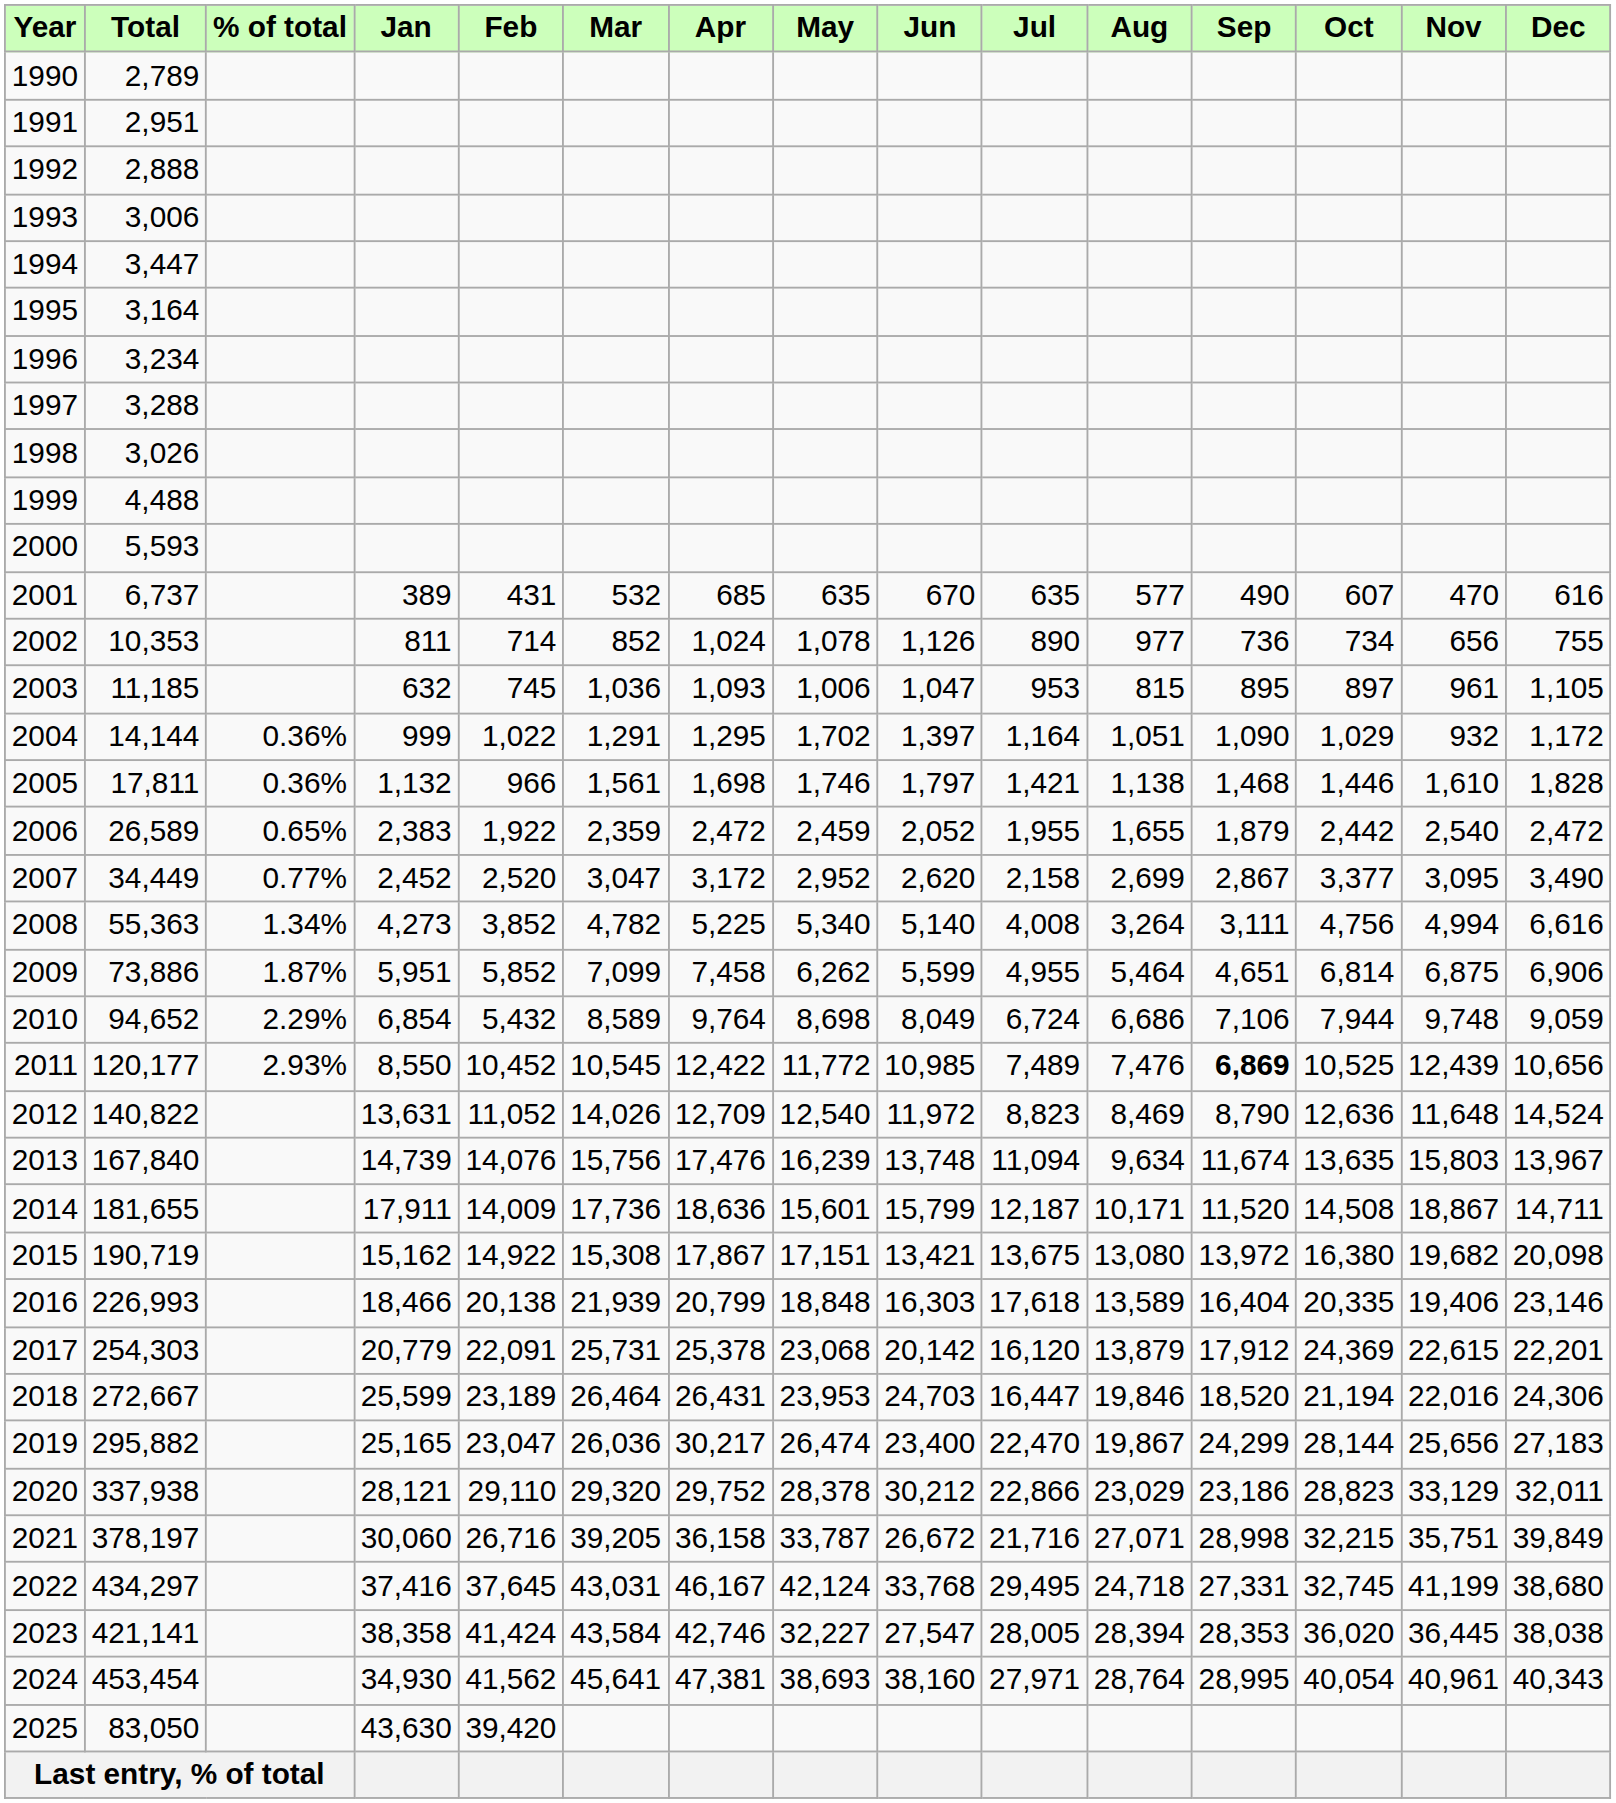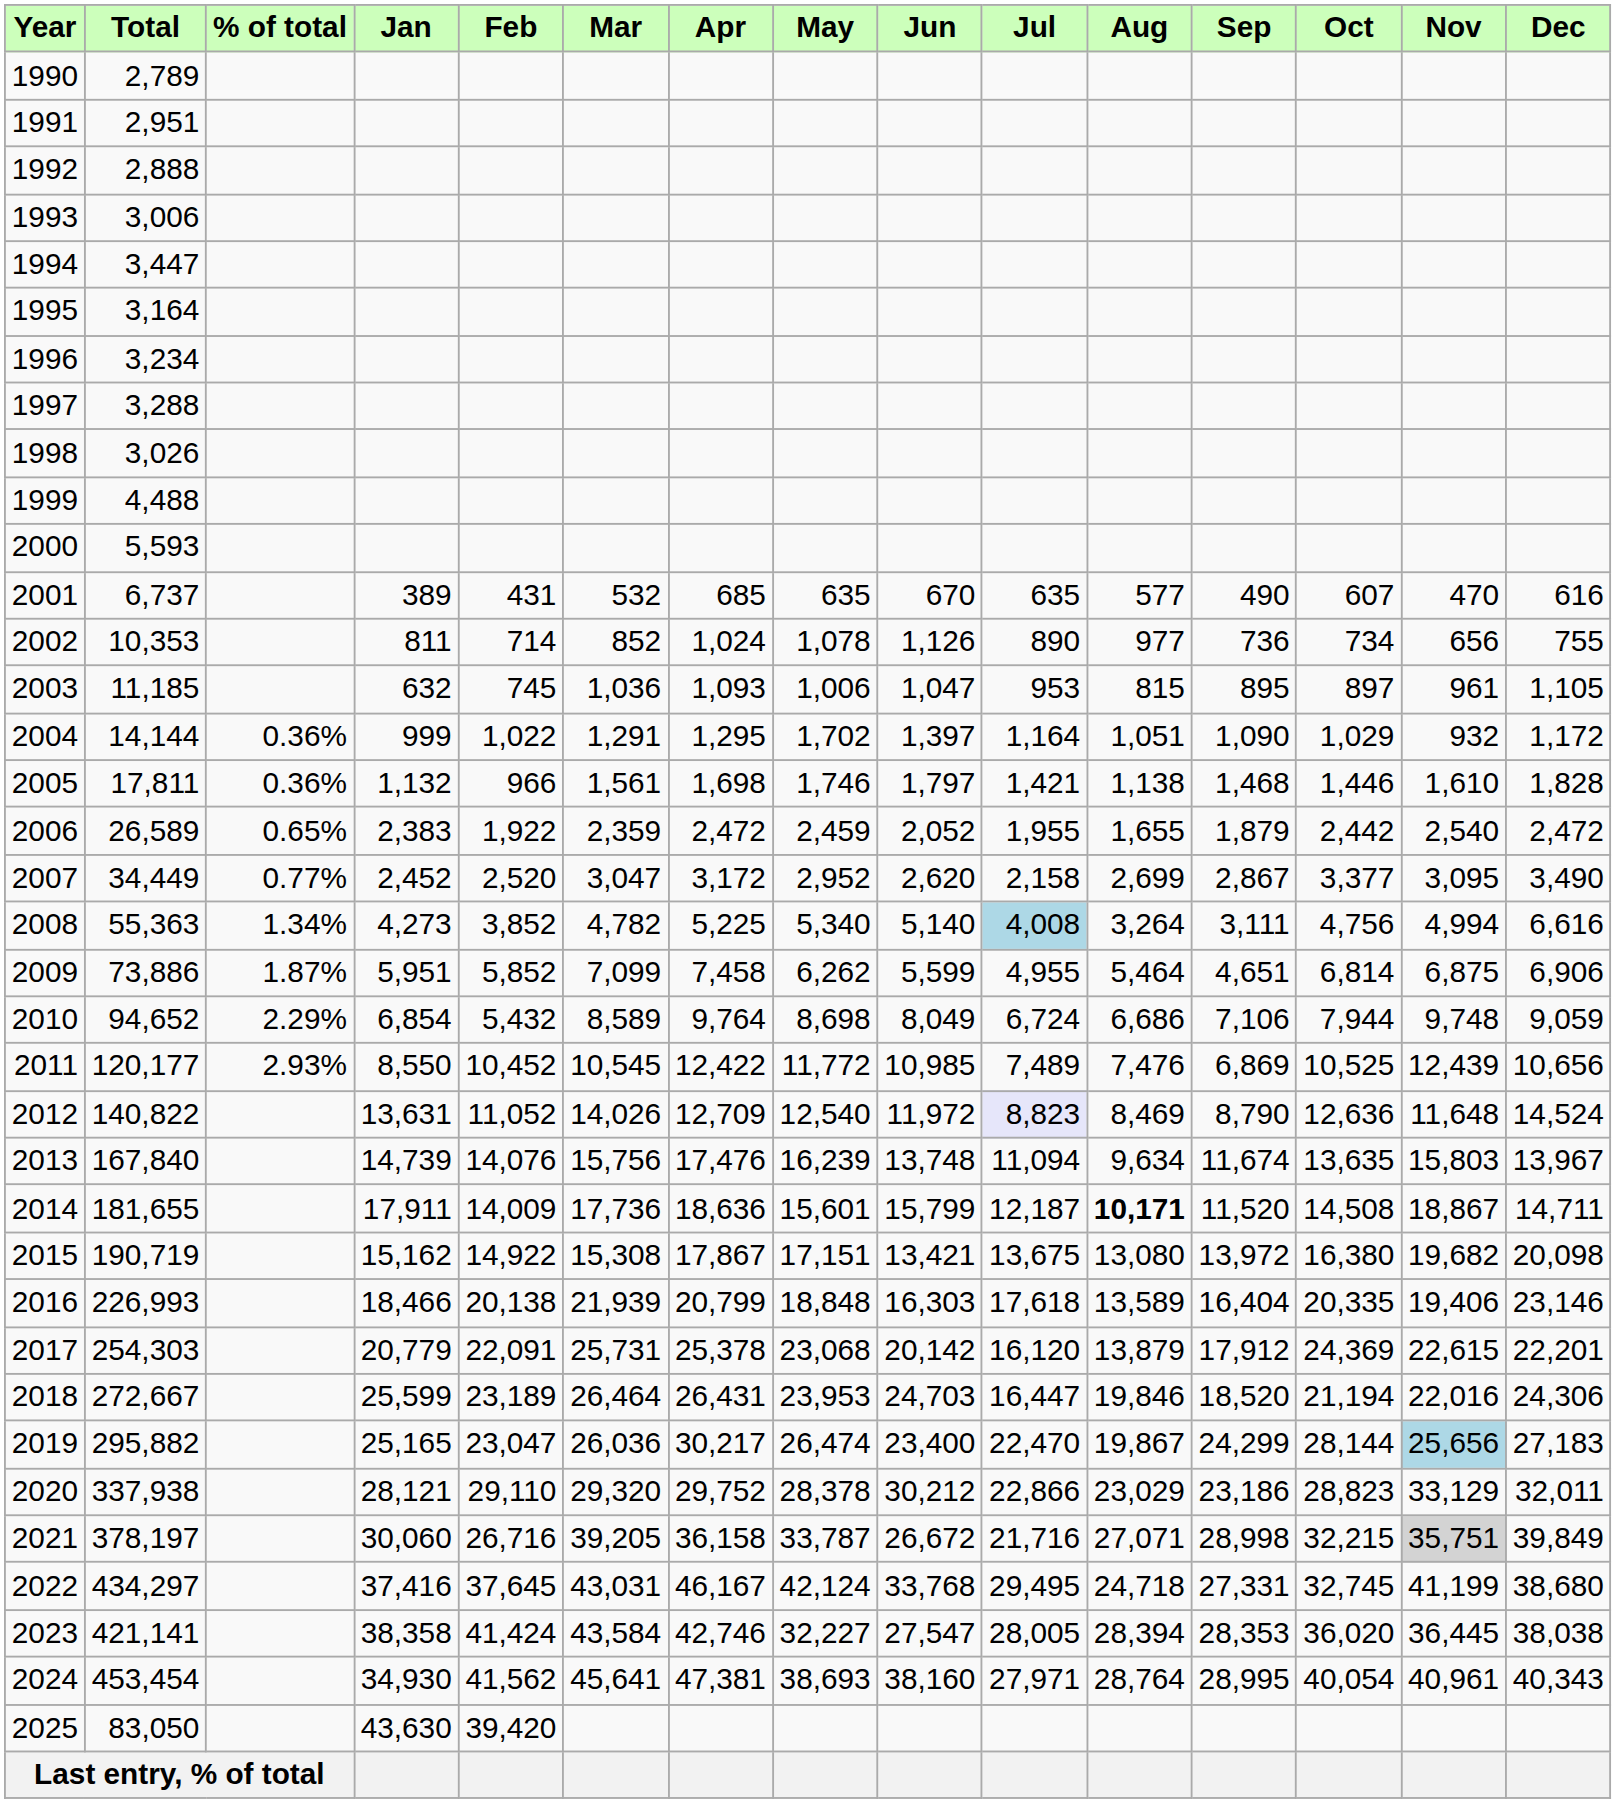(1043, 924) no background -> (1043, 924) lightblue background
(1252, 1066) bold -> (1252, 1066) normal
(1043, 1113) no background -> (1043, 1113) lavender background
(1139, 1208) normal -> (1139, 1208) bold
(1454, 1444) no background -> (1454, 1444) lightblue background
(1454, 1538) no background -> (1454, 1538) lightgrey background
